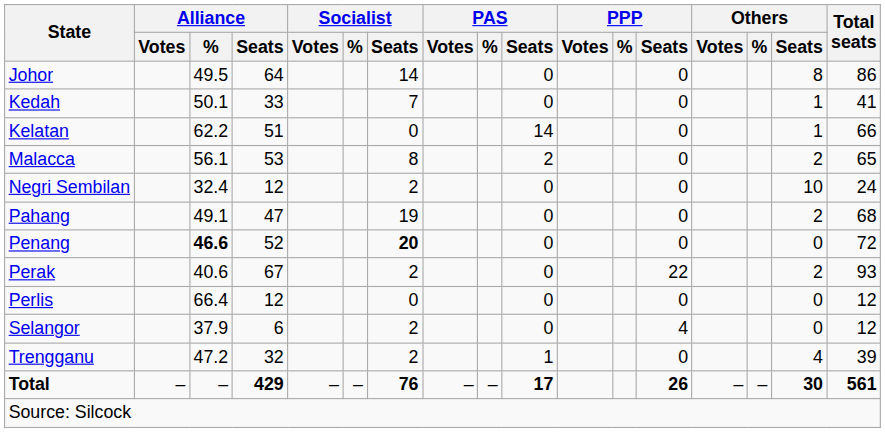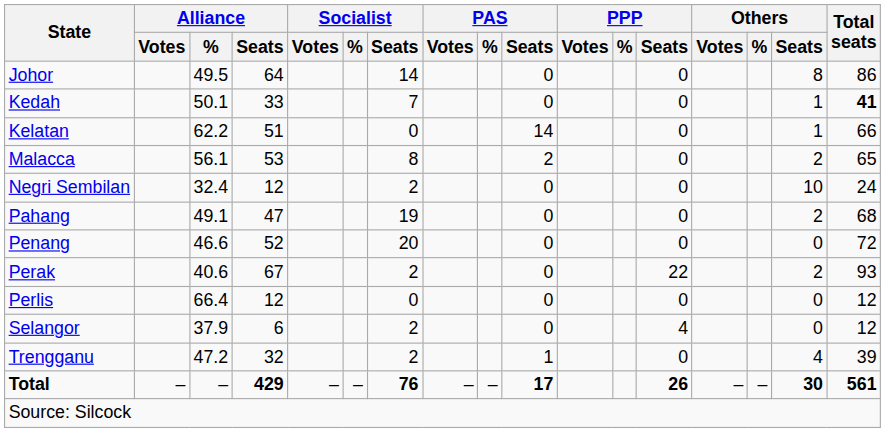(867, 103) normal -> (867, 103) bold
(211, 243) bold -> (211, 243) normal
(409, 243) bold -> (409, 243) normal
